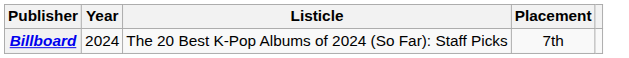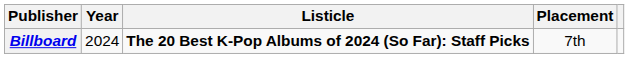(317, 41) normal -> (328, 41) bold
